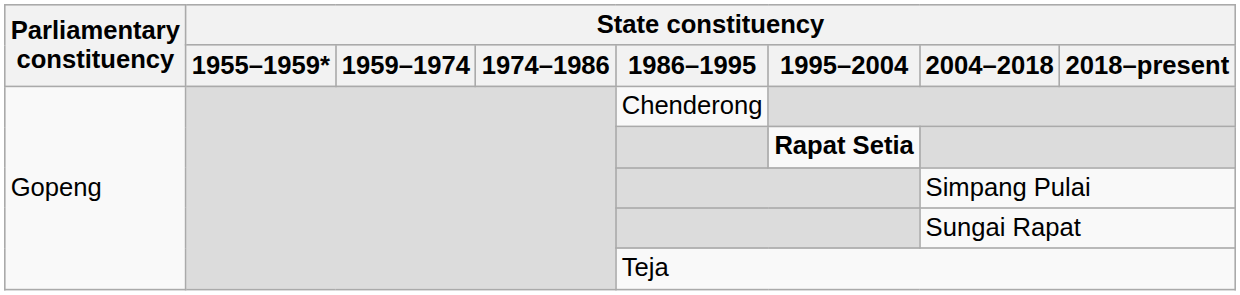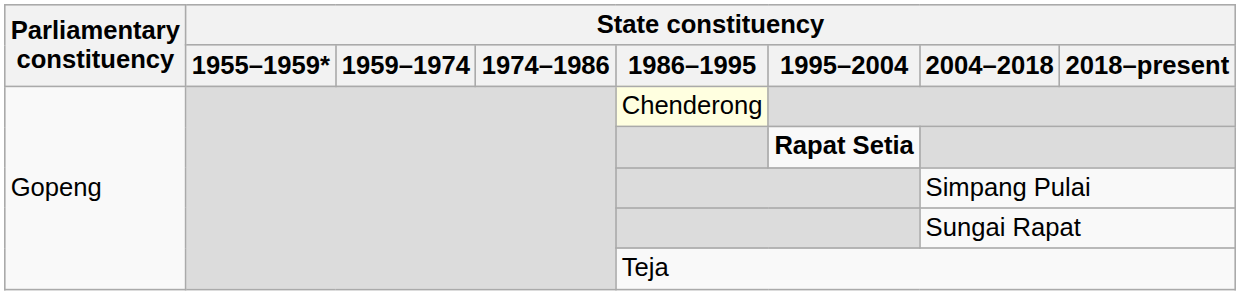(692, 106) no background -> (692, 106) lightyellow background
